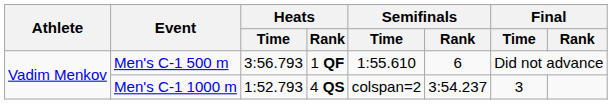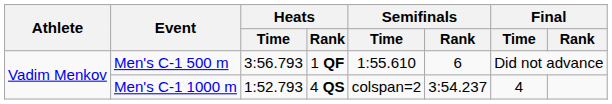(519, 87) 3 -> (519, 87) 4
